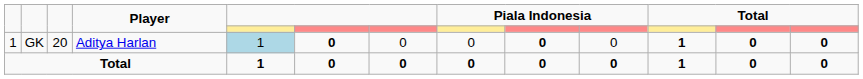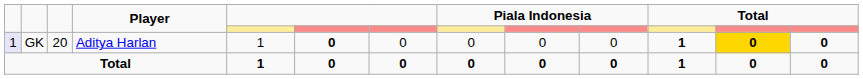(13, 43) no background -> (13, 43) lavender background
(260, 43) lightblue background -> (260, 43) no background
(542, 43) bold -> (542, 43) normal
(753, 43) no background -> (753, 43) gold background
